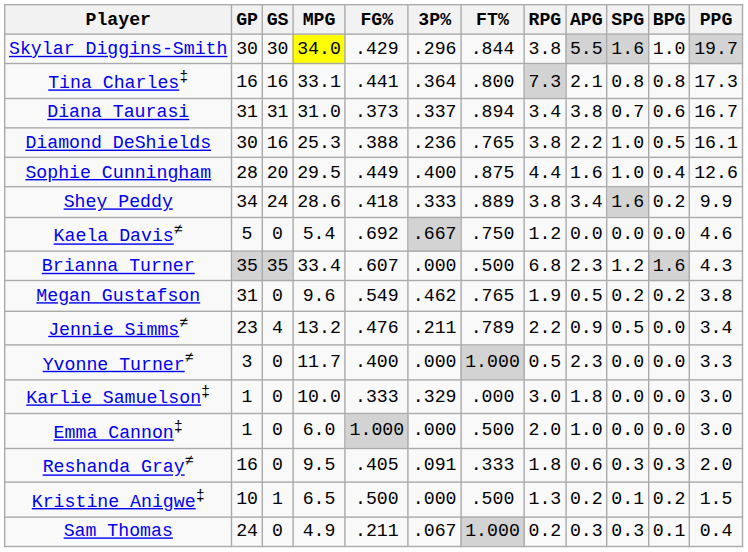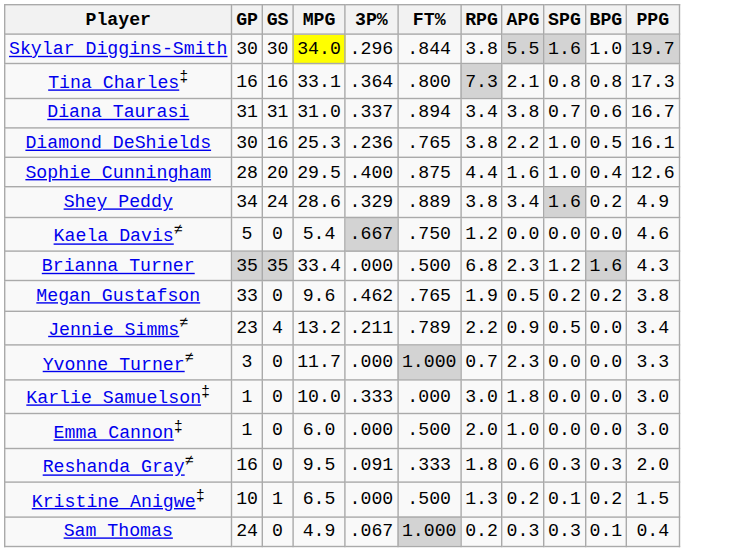- column: (377, 20)
(435, 202) .333 -> (371, 202) .329
(716, 202) 9.9 -> (653, 202) 4.9
(247, 296) 31 -> (247, 296) 33
(545, 362) 0.5 -> (482, 362) 0.7
(435, 396) .329 -> (371, 396) .333
